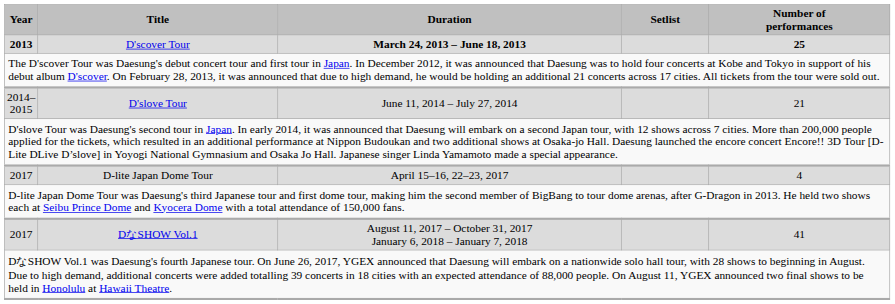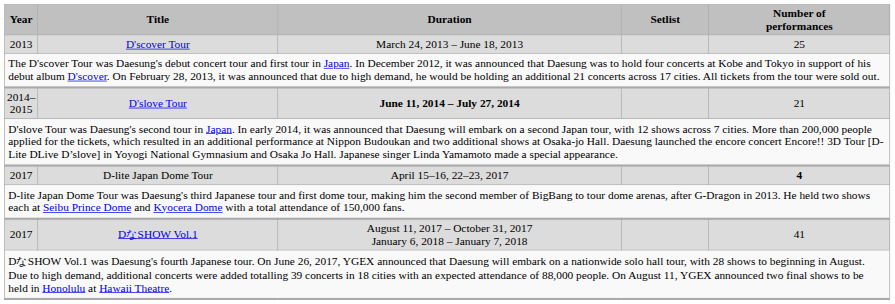(21, 44) bold -> (21, 44) normal
(450, 44) bold -> (450, 44) normal
(799, 44) bold -> (799, 44) normal
(450, 103) normal -> (450, 103) bold
(799, 175) normal -> (799, 175) bold
